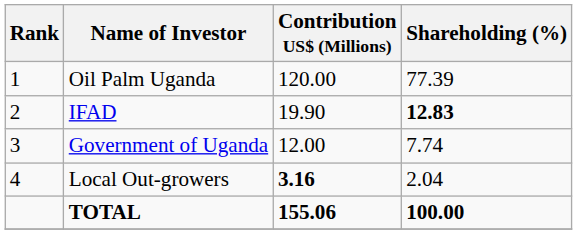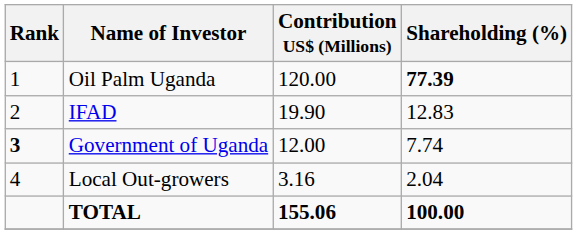(430, 78) normal -> (430, 78) bold
(430, 111) bold -> (430, 111) normal
(15, 145) normal -> (15, 145) bold
(296, 178) bold -> (296, 178) normal
